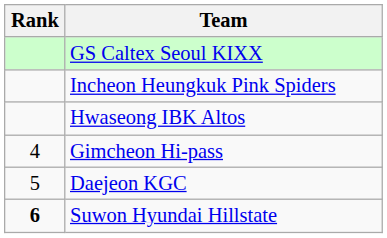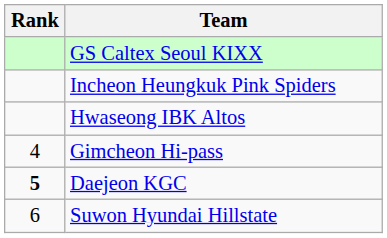(35, 183) normal -> (35, 183) bold
(35, 215) bold -> (35, 215) normal
